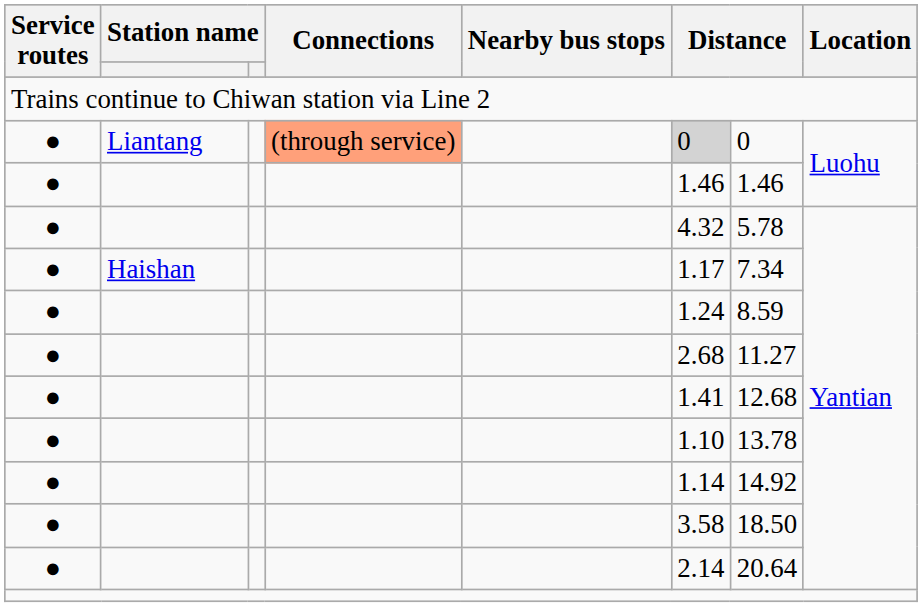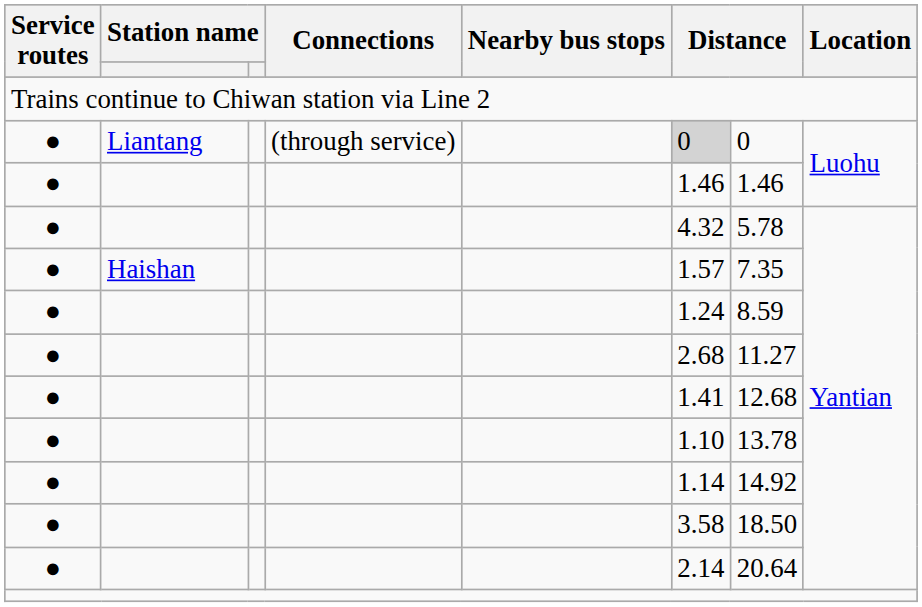(363, 141) lightsalmon background -> (363, 141) no background
(701, 269) 1.17 -> (701, 269) 1.57
(760, 269) 7.34 -> (760, 269) 7.35
